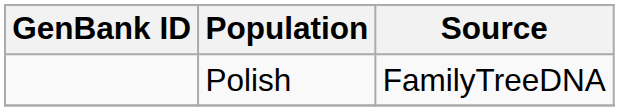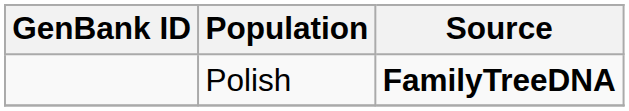(494, 79) normal -> (499, 79) bold
